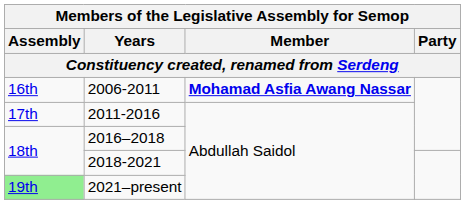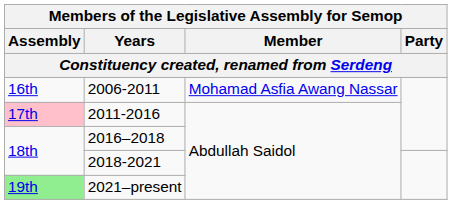(300, 89) bold -> (293, 89) normal
(23, 114) no background -> (23, 114) pink background
